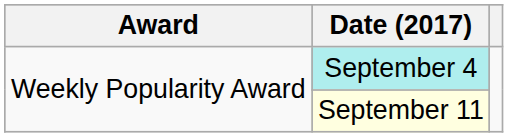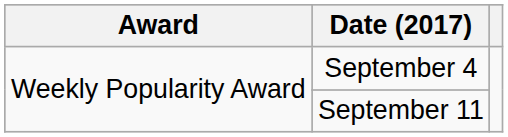(401, 68) paleturquoise background -> (401, 68) no background
(401, 110) lightyellow background -> (401, 110) no background
